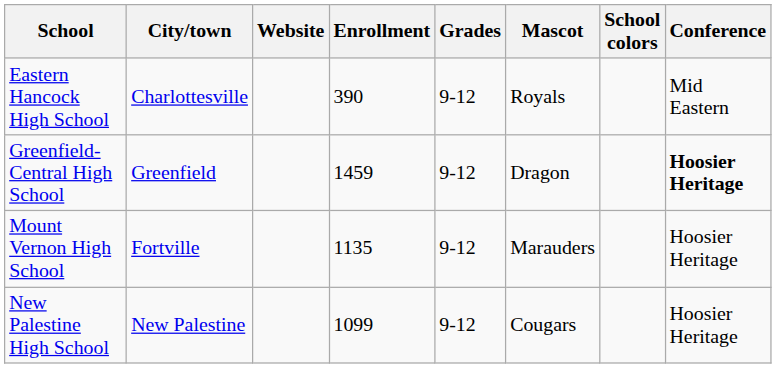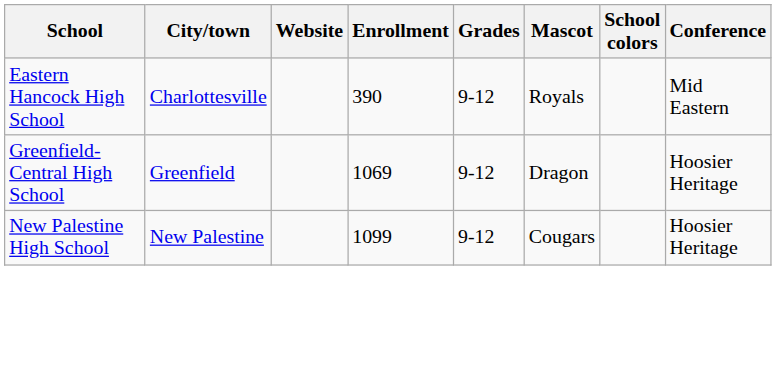(353, 172) 1459 -> (372, 172) 1069
(706, 172) bold -> (704, 172) normal
- row: (60, 248)
